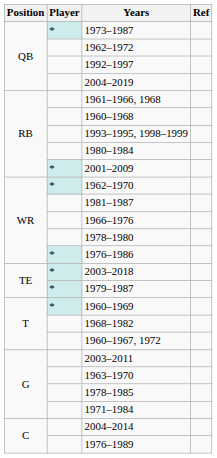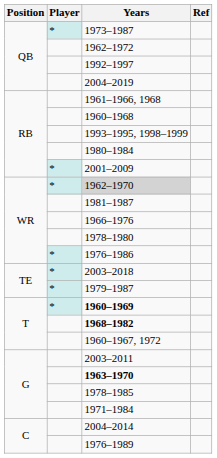(109, 185) no background -> (109, 185) lightgrey background
(109, 306) normal -> (109, 306) bold
(109, 323) normal -> (109, 323) bold
(109, 375) normal -> (109, 375) bold
